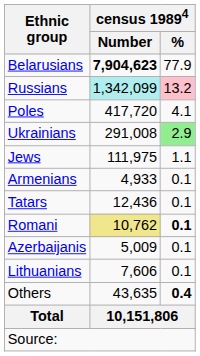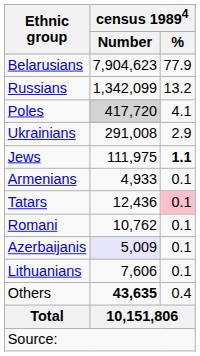(125, 65) bold -> (125, 65) normal
(125, 88) paleturquoise background -> (125, 88) no background
(178, 88) pink background -> (178, 88) no background
(131, 111) no background -> (131, 111) lightgrey background
(182, 134) lightgreen background -> (182, 134) no background
(182, 156) normal -> (182, 156) bold
(182, 202) no background -> (182, 202) pink background
(135, 225) khaki background -> (135, 225) no background
(182, 225) bold -> (182, 225) normal
(139, 248) no background -> (139, 248) lavender background
(135, 293) normal -> (135, 293) bold
(182, 293) bold -> (182, 293) normal
